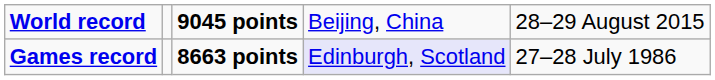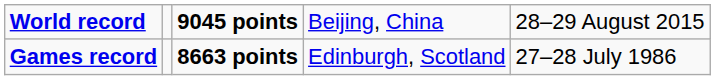(407, 56) lavender background -> (407, 56) no background
